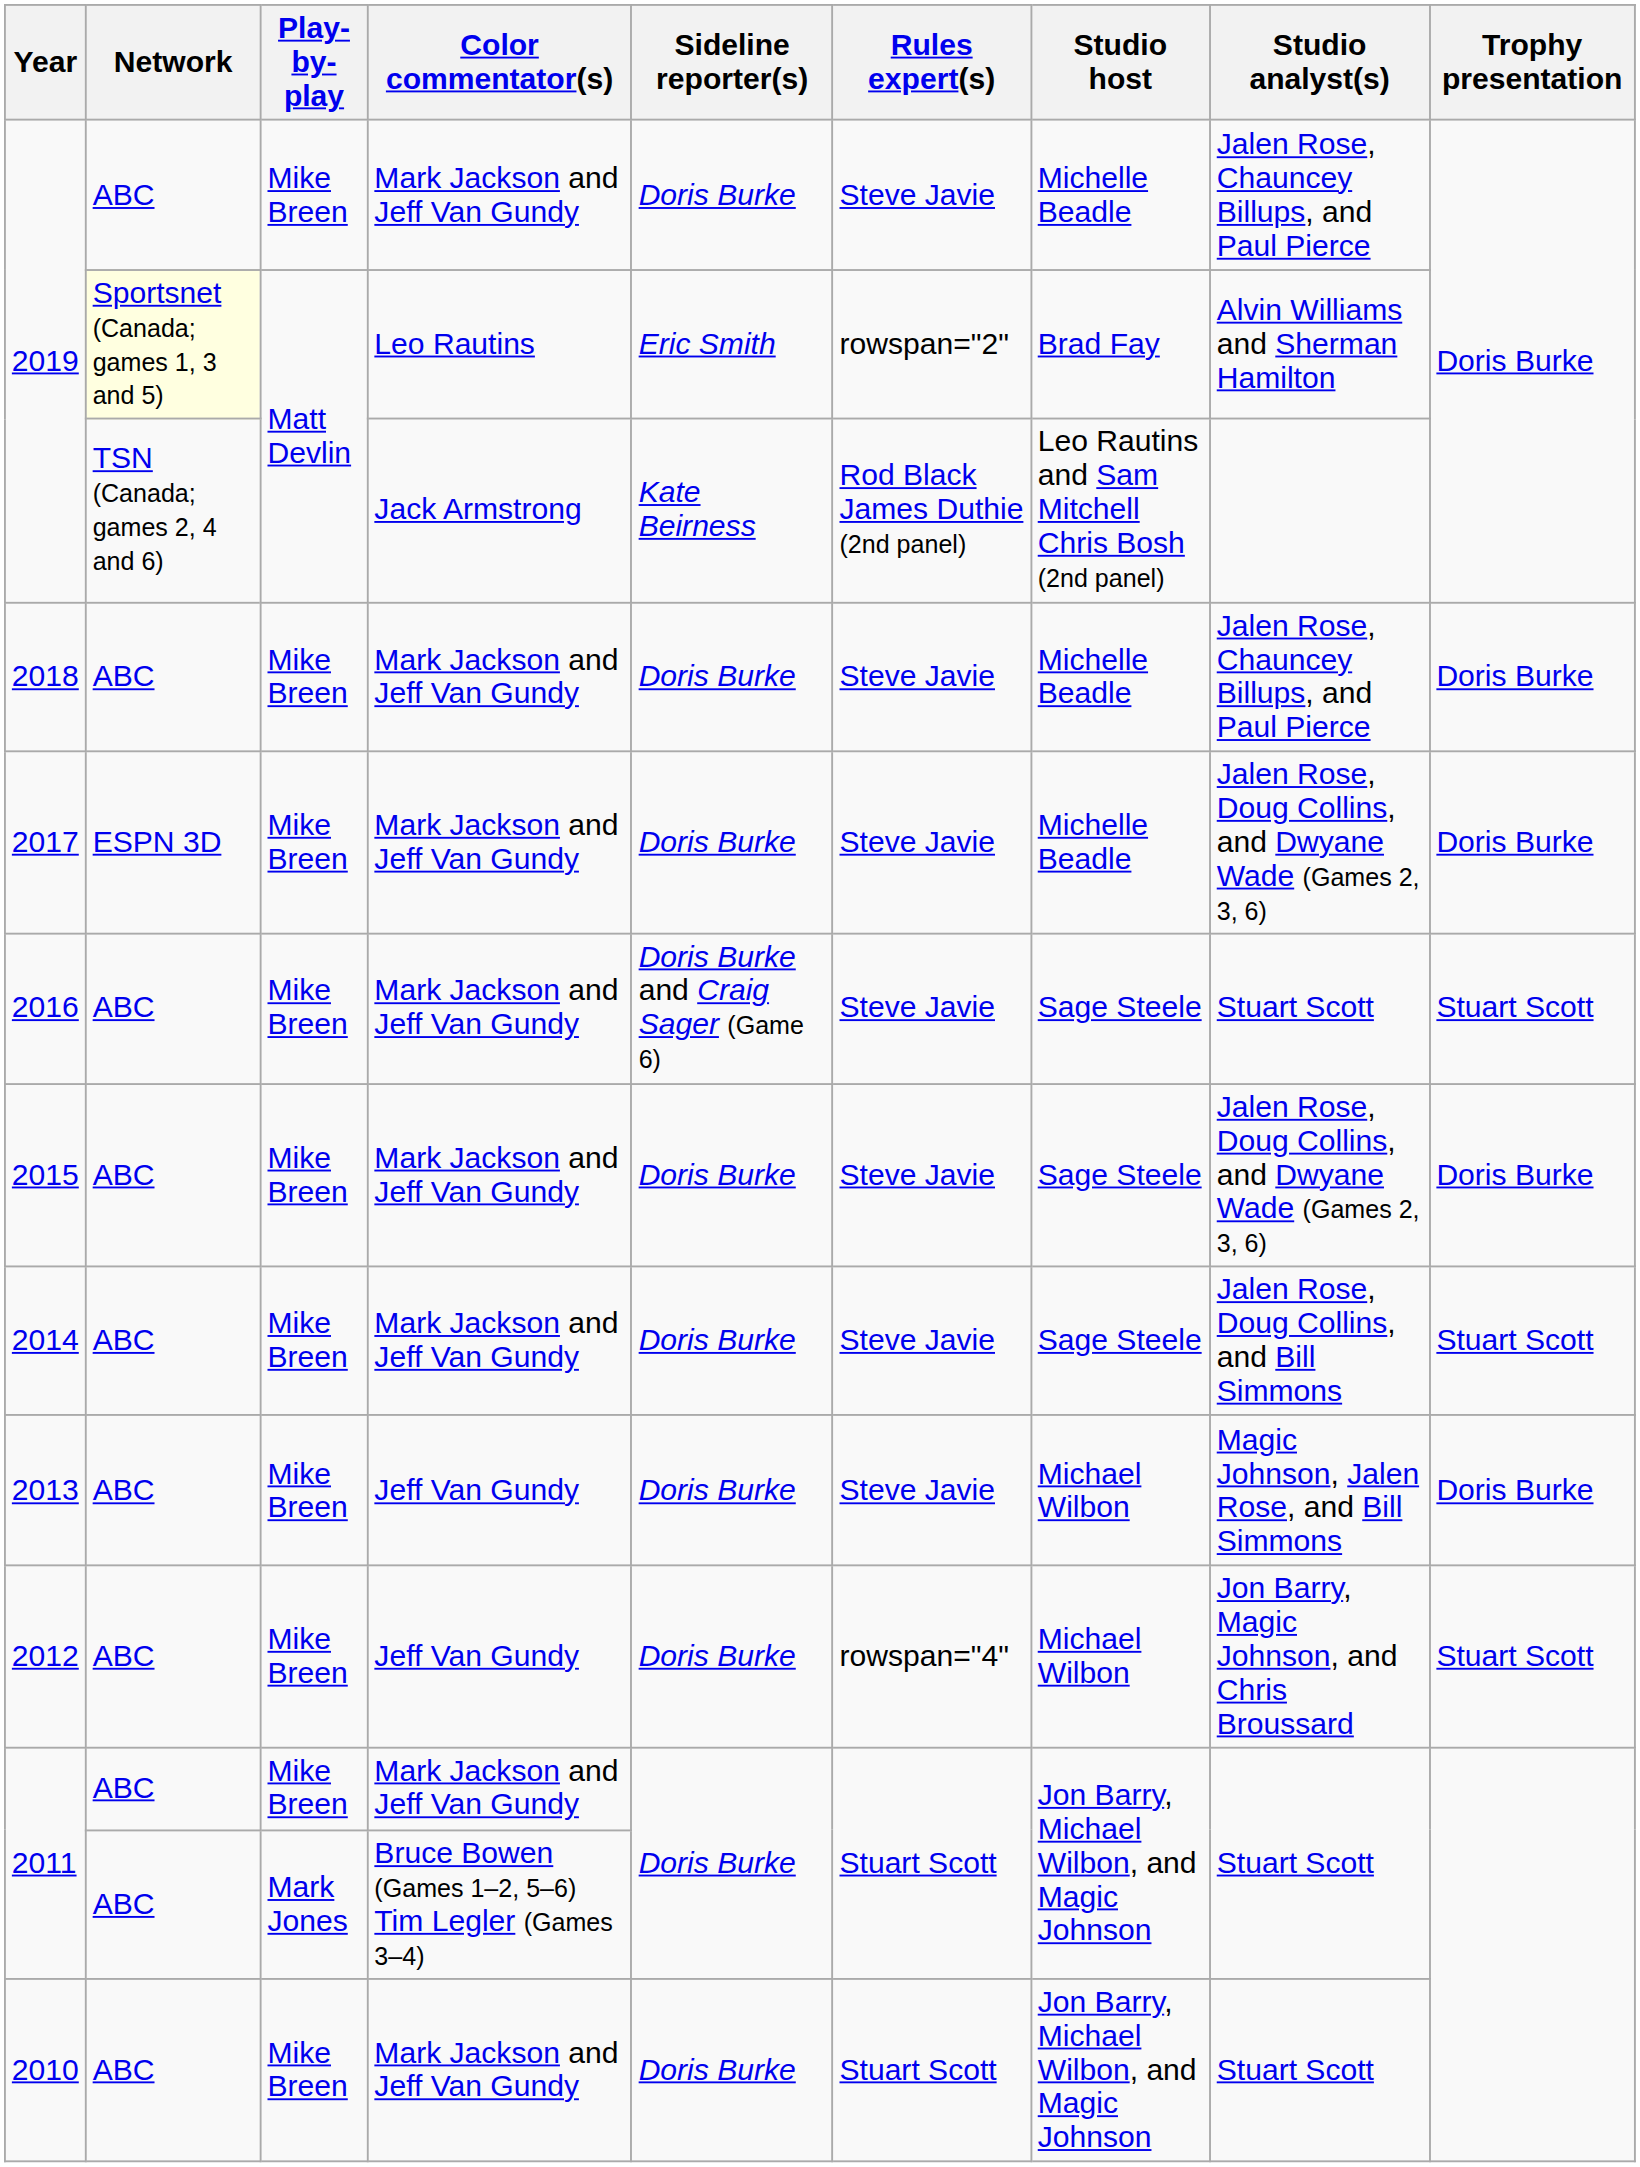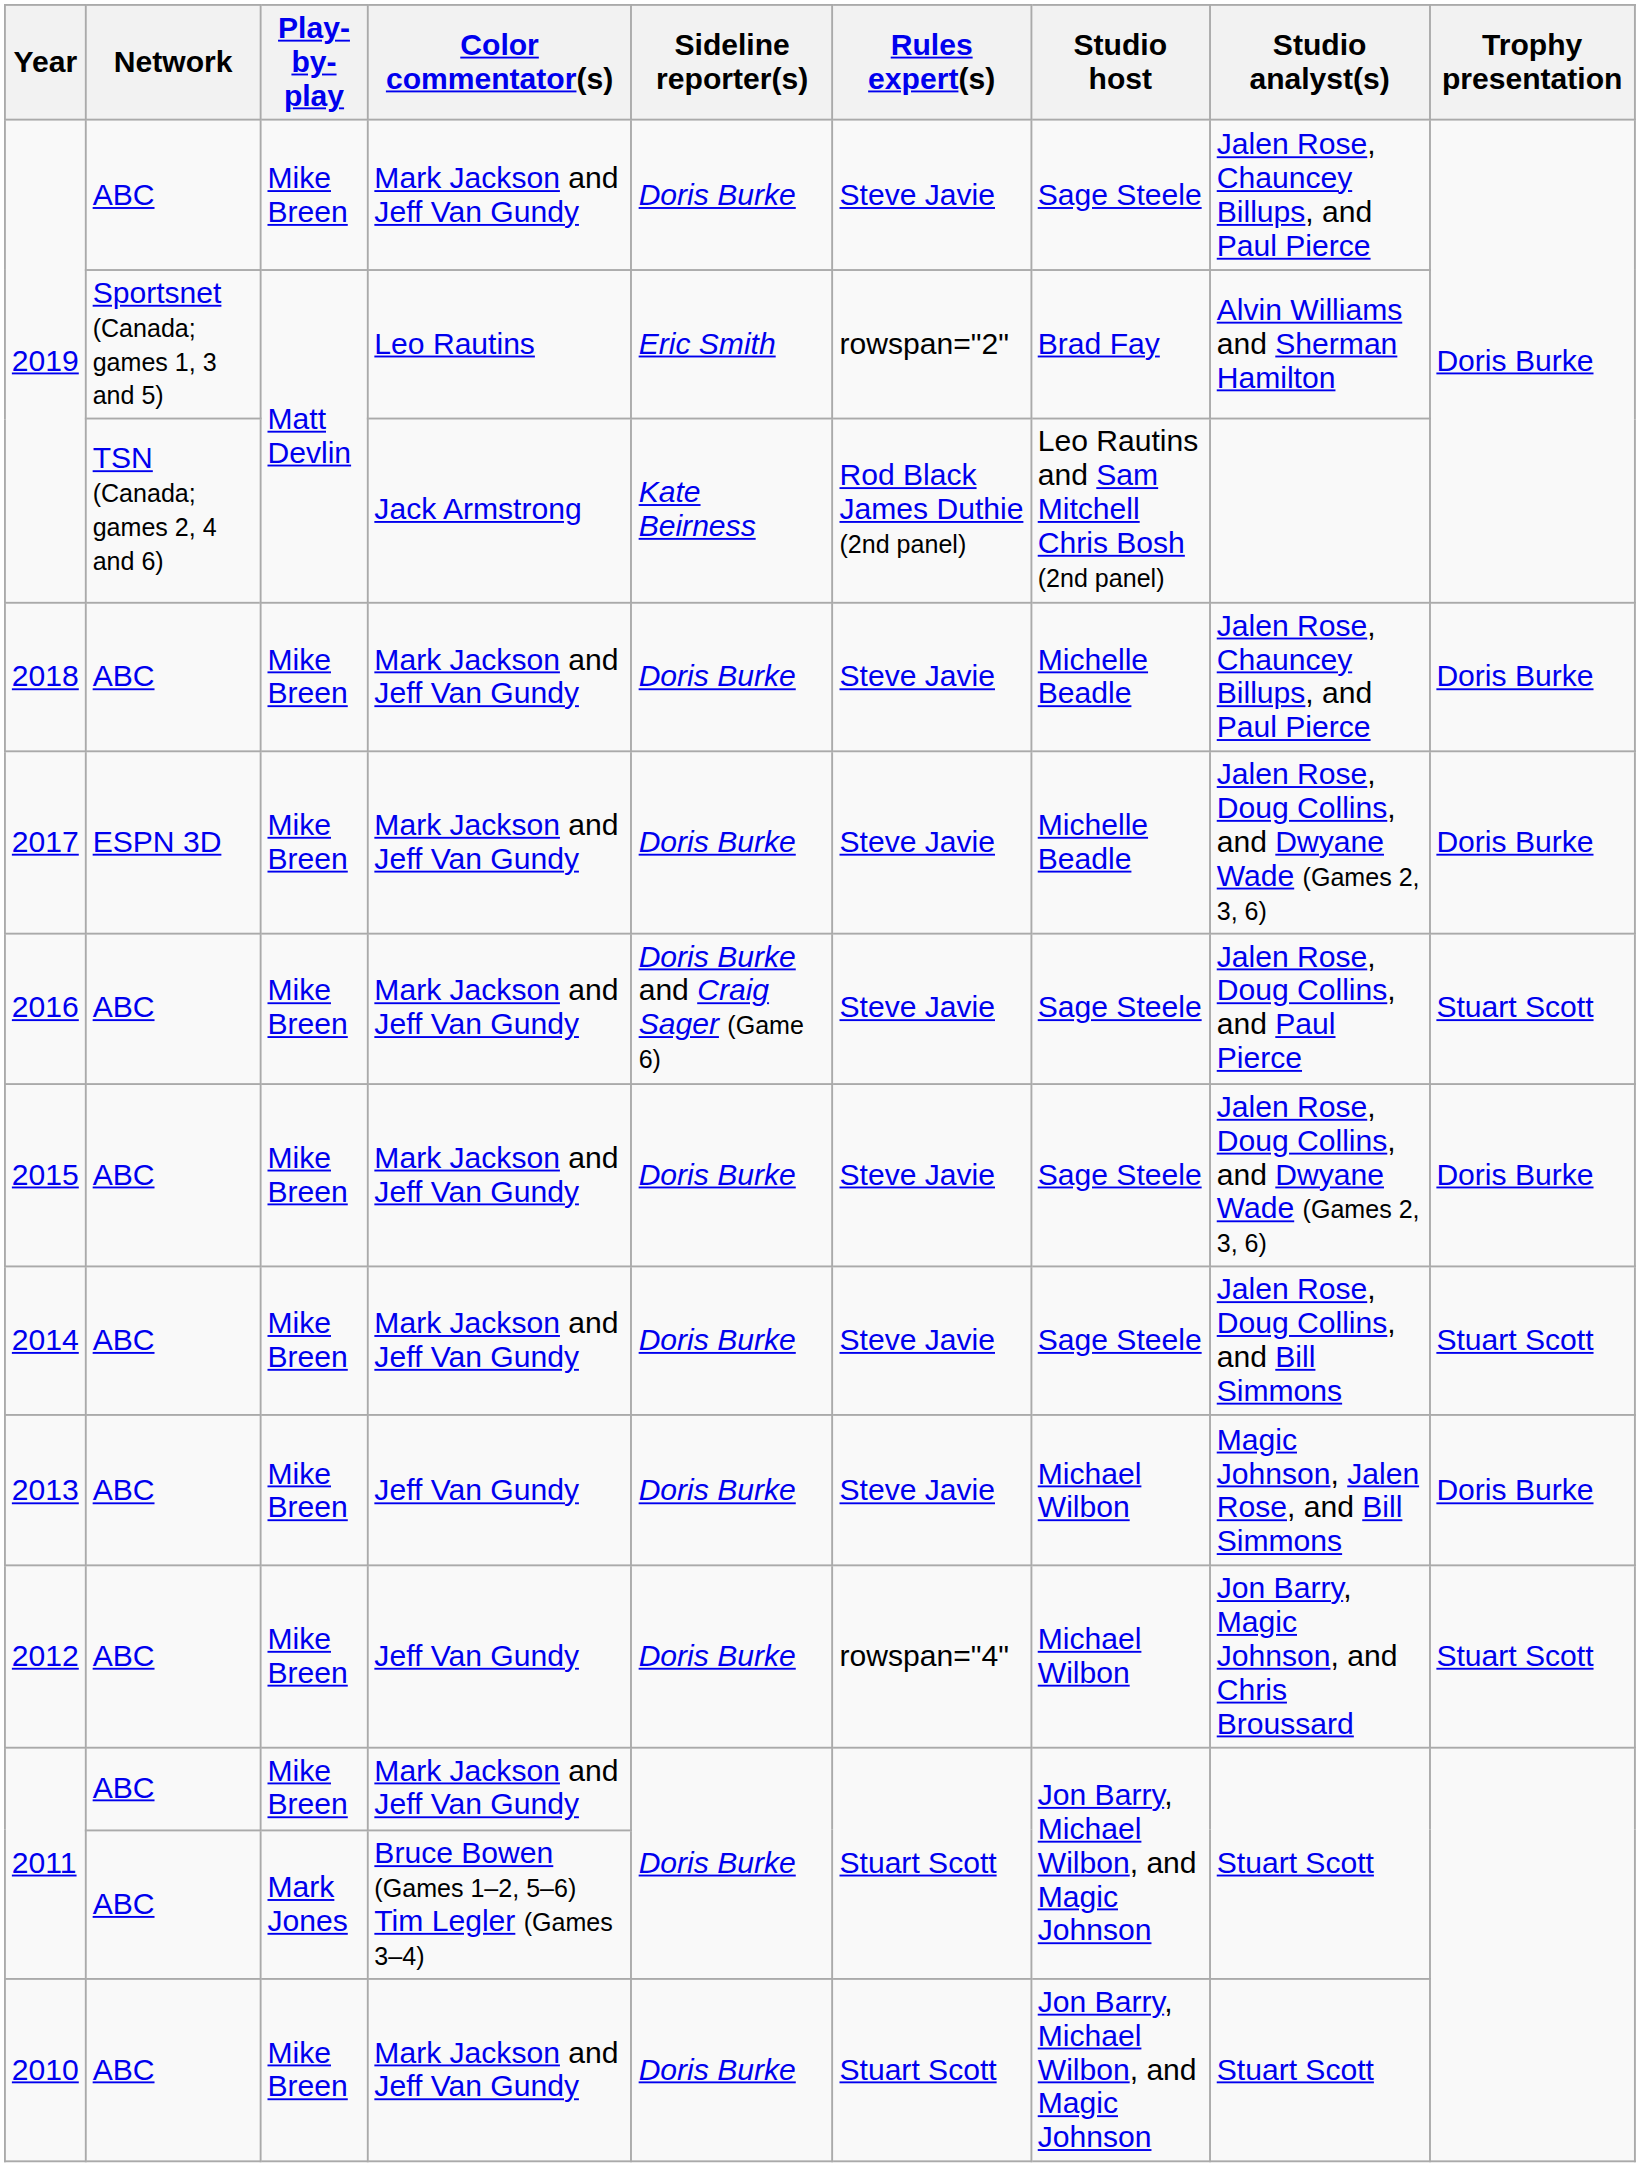(1093, 194) Michelle Beadle -> (1120, 194) Sage Steele
(157, 343) lightyellow background -> (157, 343) no background
(1295, 1008) Stuart Scott -> (1306, 1008) Jalen Rose, Doug Collins, and Paul Pierce
